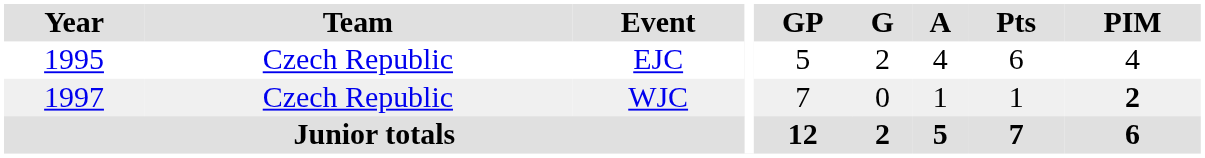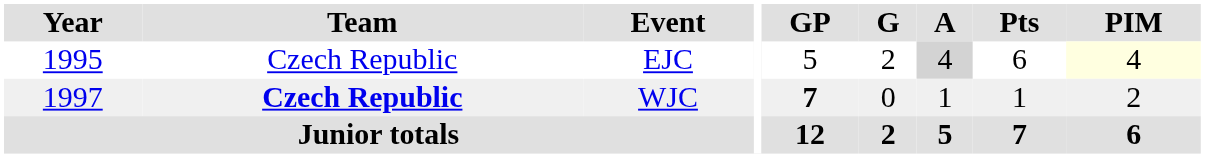(940, 59) no background -> (945, 59) lightgrey background
(1133, 59) no background -> (1134, 59) lightyellow background
(358, 97) normal -> (362, 97) bold
(803, 97) normal -> (810, 97) bold
(1133, 97) bold -> (1134, 97) normal
